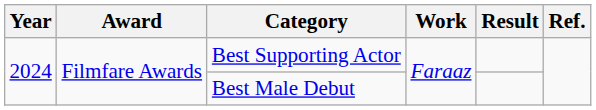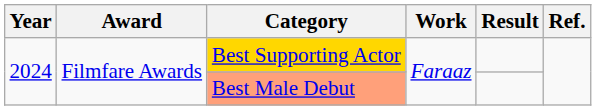(306, 54) no background -> (306, 54) gold background
(283, 88) no background -> (283, 88) lightsalmon background
